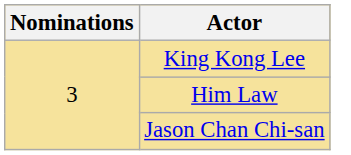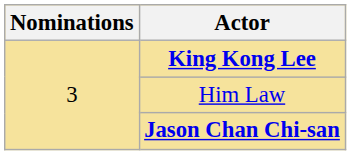(234, 58) normal -> (242, 58) bold
(234, 130) normal -> (242, 130) bold
